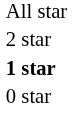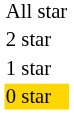(31, 68) bold -> (29, 68) normal
(29, 96) no background -> (29, 96) gold background
